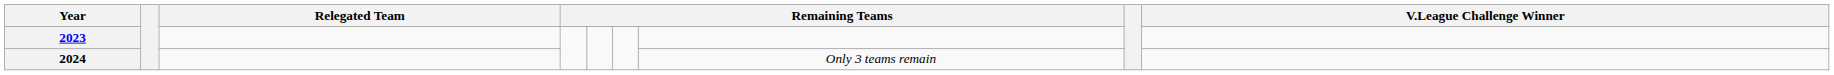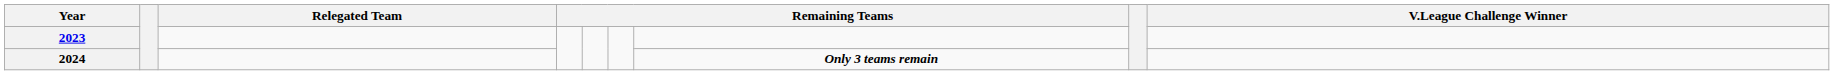(881, 59) normal -> (881, 59) bold
